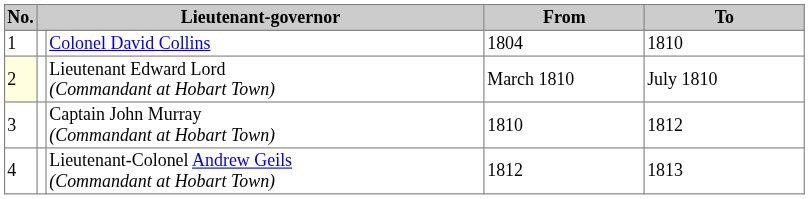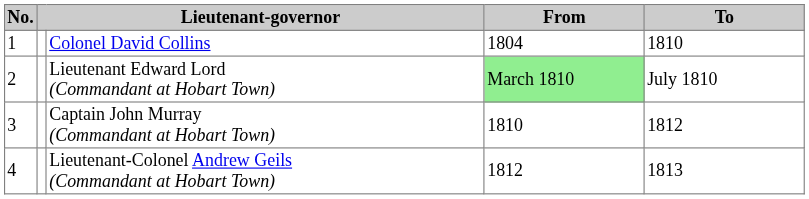(12, 78) lightyellow background -> (12, 78) no background
(531, 78) no background -> (531, 78) lightgreen background
